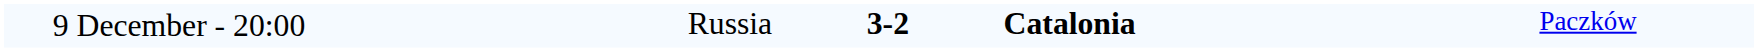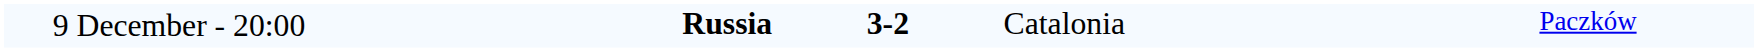(730, 23) normal -> (727, 23) bold
(1070, 23) bold -> (1064, 23) normal
